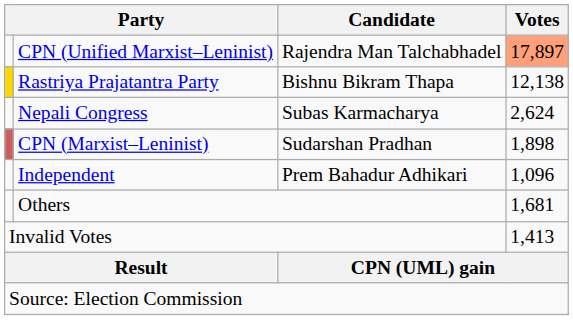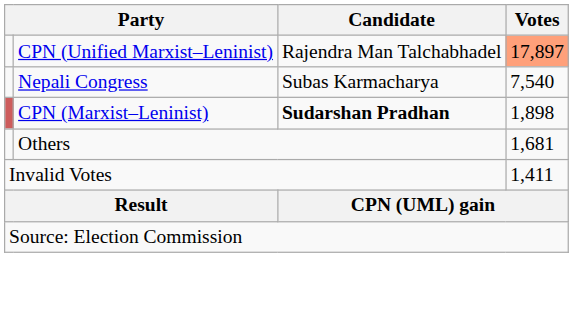- row: (118, 81)
(532, 112) 2,624 -> (532, 81) 7,540
(357, 143) normal -> (366, 112) bold
- row: (66, 174)
(532, 236) 1,413 -> (532, 174) 1,411
